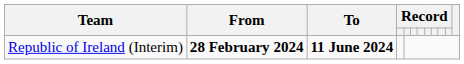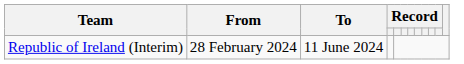(247, 47) bold -> (243, 47) normal
(352, 47) bold -> (344, 47) normal
